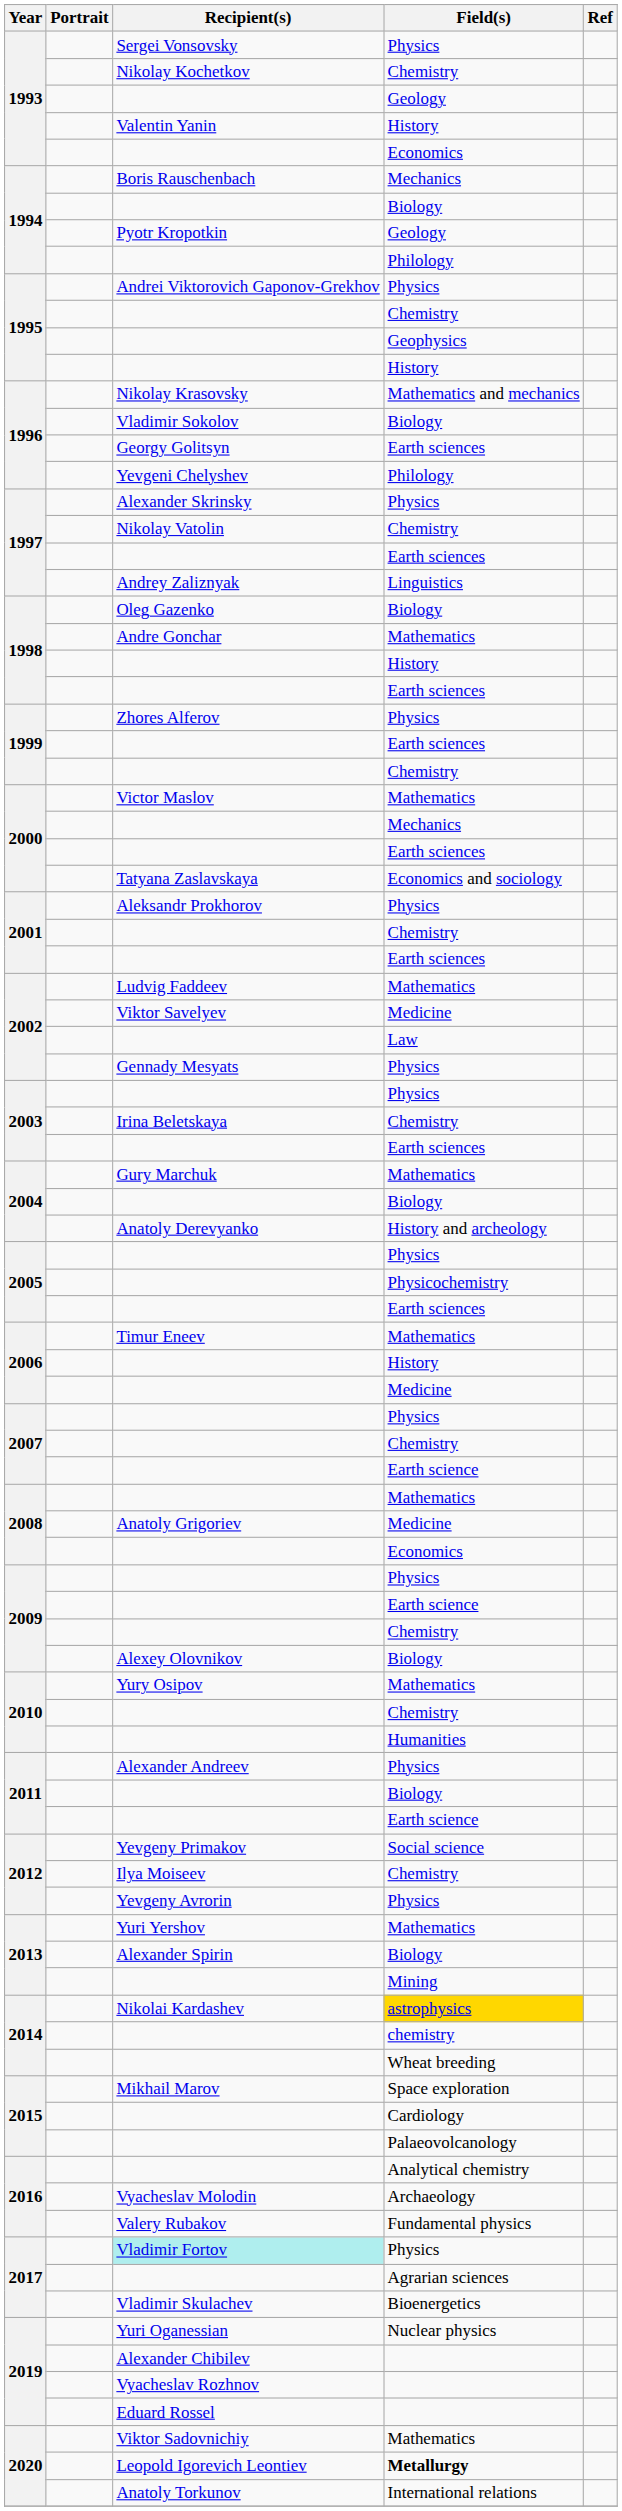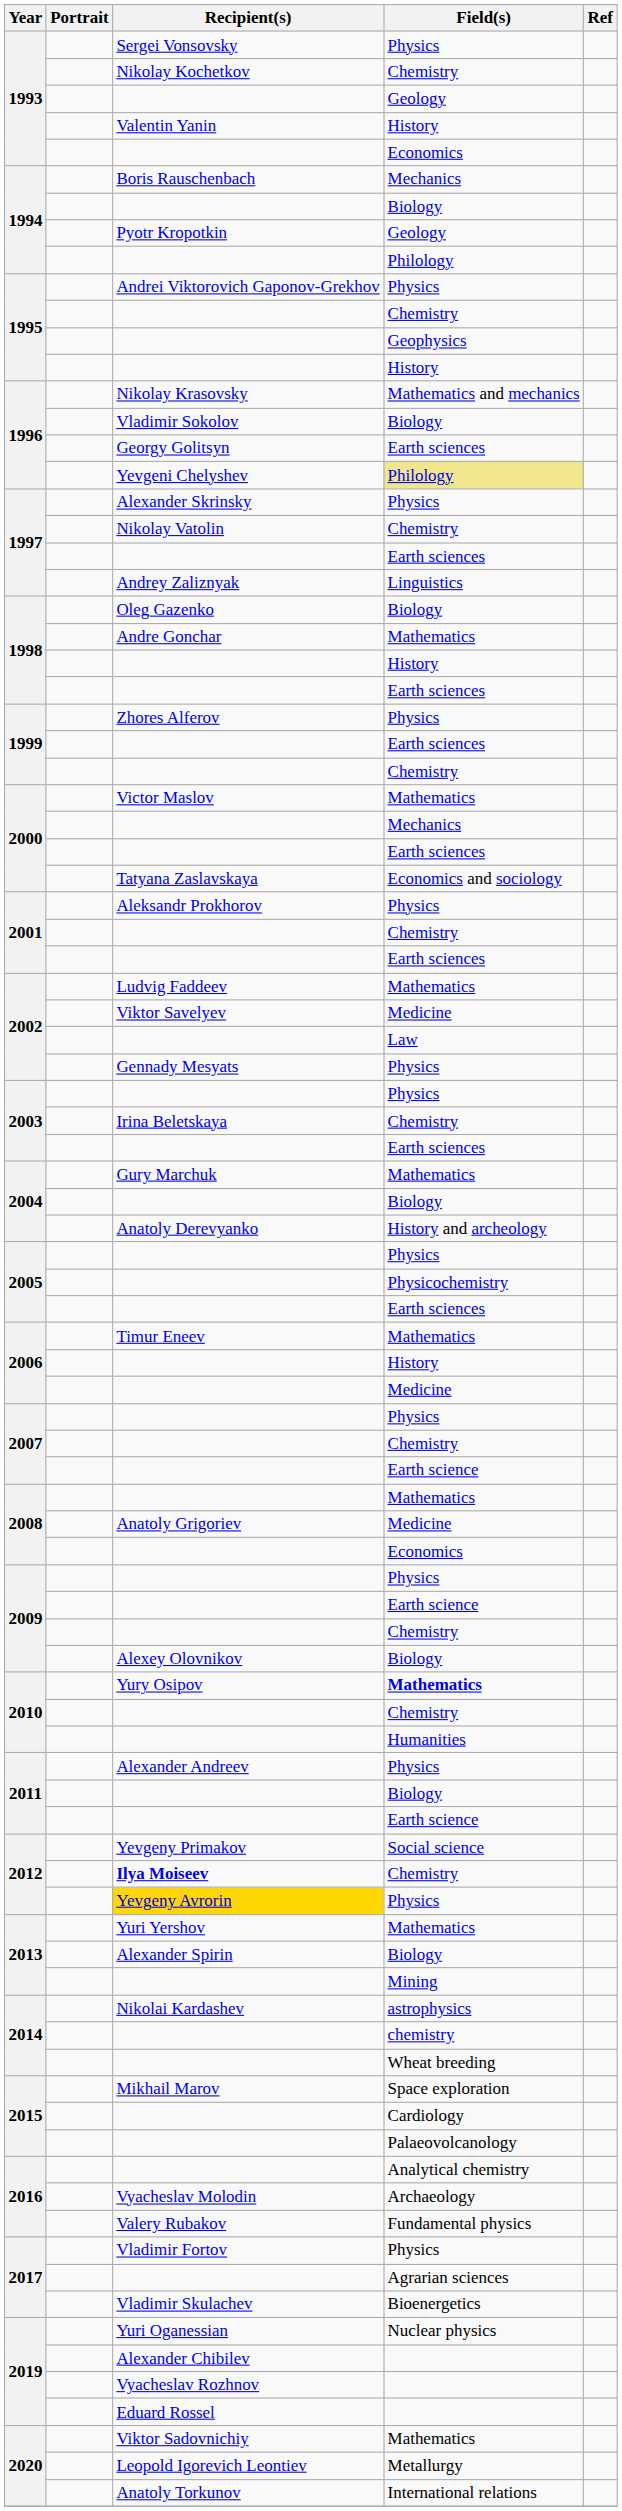(421, 475) no background -> (421, 475) khaki background
(431, 1685) normal -> (435, 1685) bold
(161, 1873) normal -> (162, 1873) bold
(174, 1900) no background -> (174, 1900) gold background
(429, 2008) gold background -> (429, 2008) no background
(172, 2250) paleturquoise background -> (172, 2250) no background
(428, 2465) bold -> (425, 2465) normal
